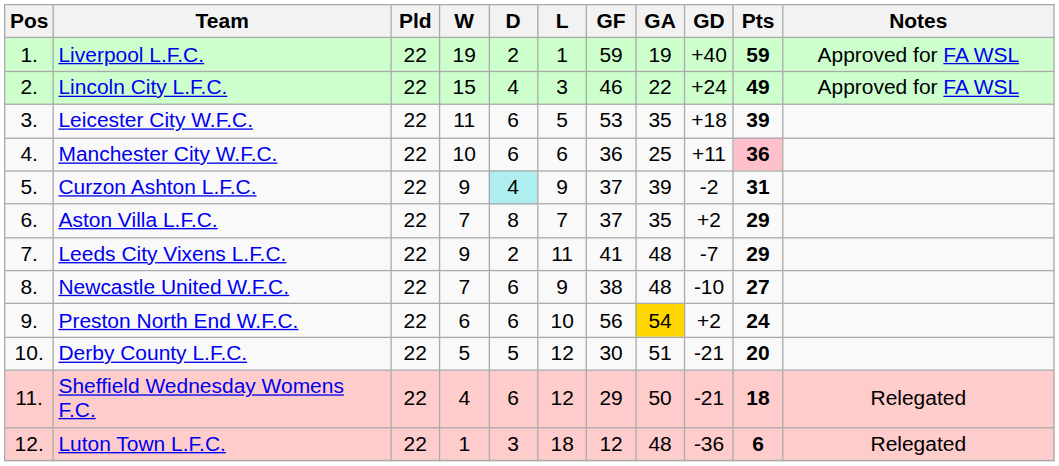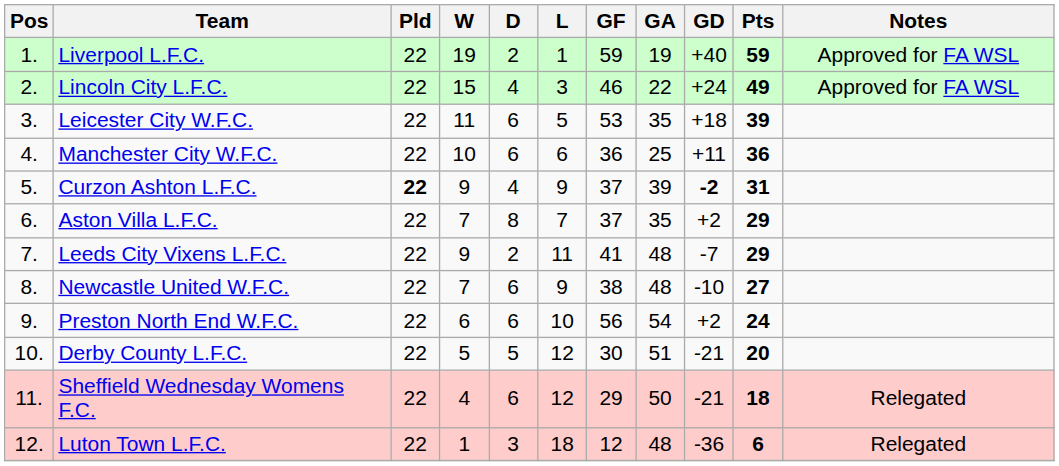(758, 154) pink background -> (758, 154) no background
(415, 187) normal -> (415, 187) bold
(513, 187) paleturquoise background -> (513, 187) no background
(709, 187) normal -> (709, 187) bold
(660, 320) gold background -> (660, 320) no background
